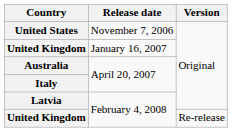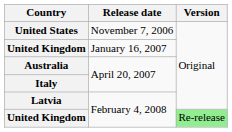(202, 118) no background -> (202, 118) lightgreen background
